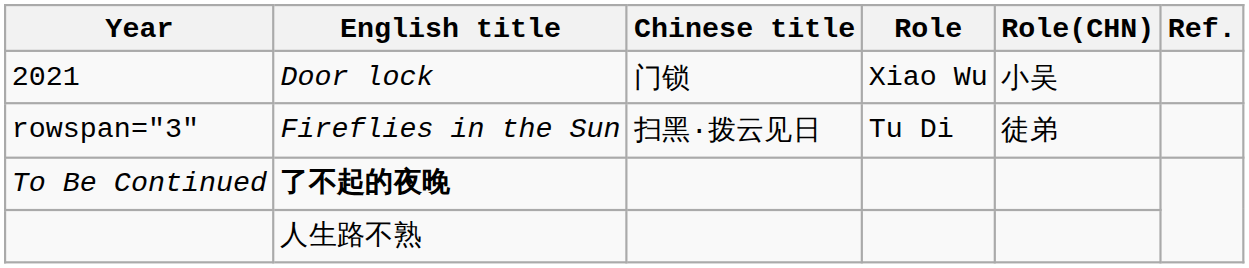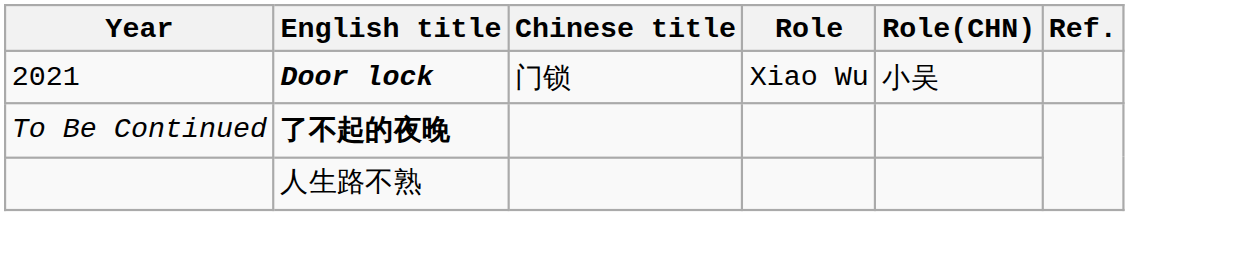(357, 78) normal -> (357, 78) bold
- row: (105, 130)
